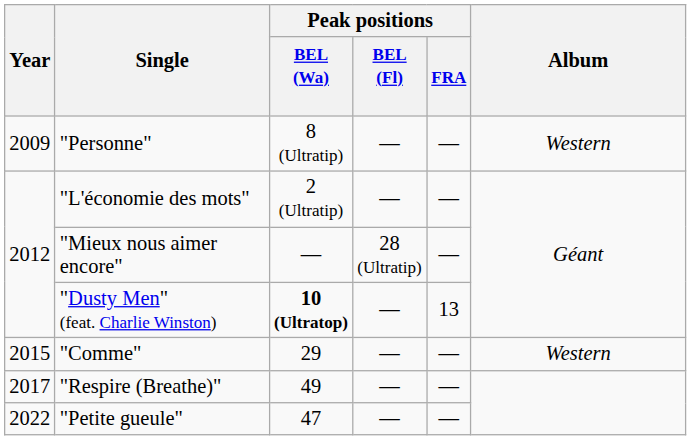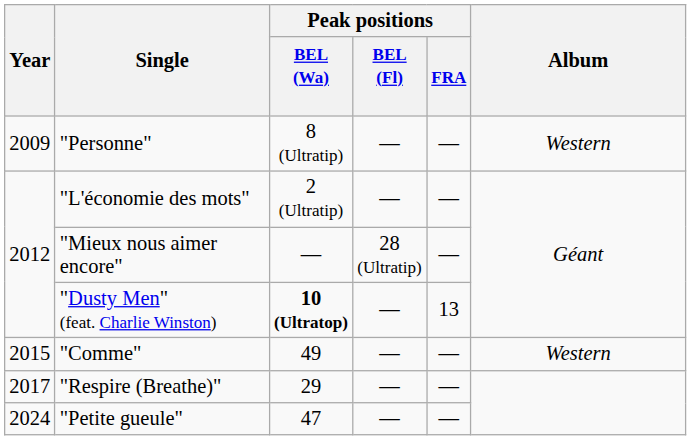(311, 353) 29 -> (311, 353) 49
(311, 386) 49 -> (311, 386) 29
(30, 418) 2022 -> (30, 418) 2024
